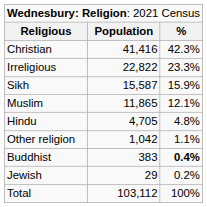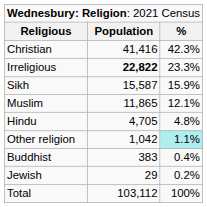(140, 67) normal -> (140, 67) bold
(187, 139) no background -> (187, 139) paleturquoise background
(187, 157) bold -> (187, 157) normal
